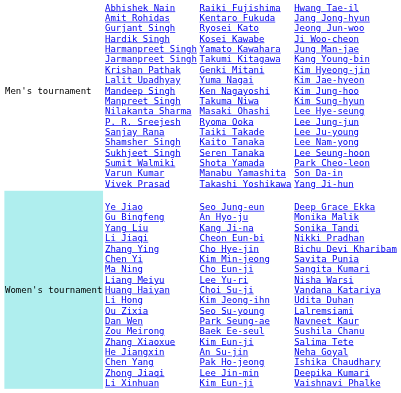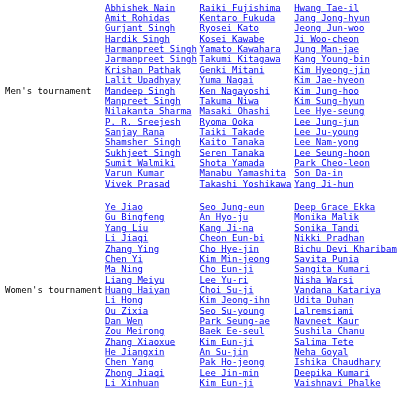(54, 290) paleturquoise background -> (54, 290) no background
